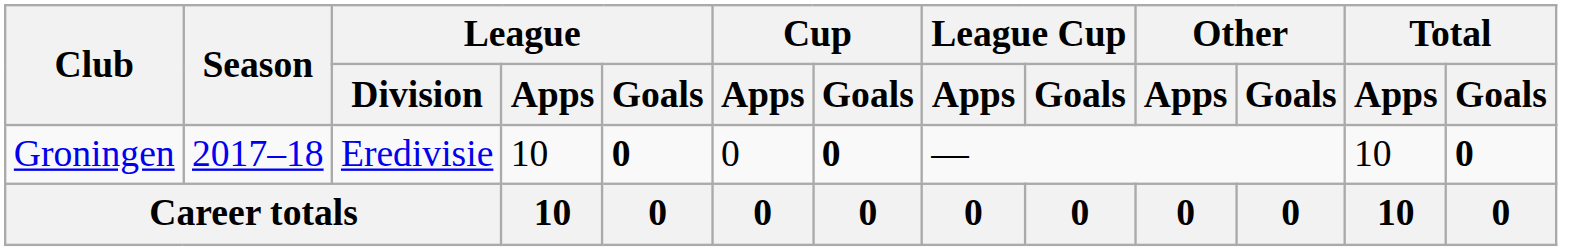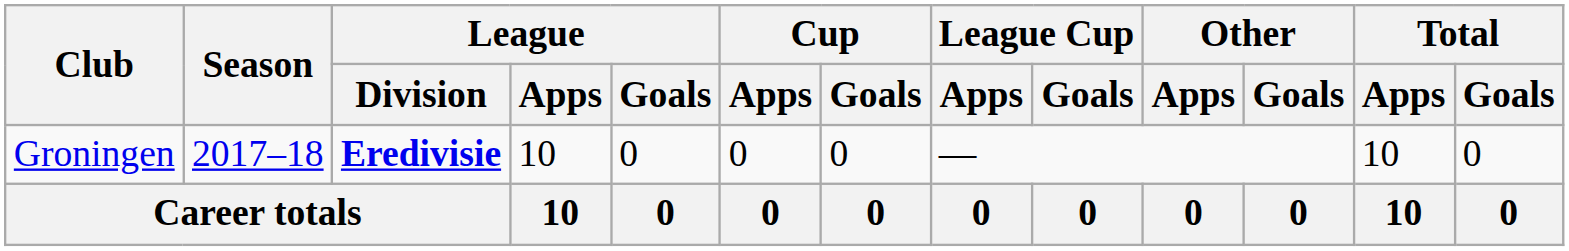(417, 153) normal -> (421, 153) bold
(621, 153) bold -> (629, 153) normal
(831, 153) bold -> (839, 153) normal
(1464, 153) bold -> (1472, 153) normal
